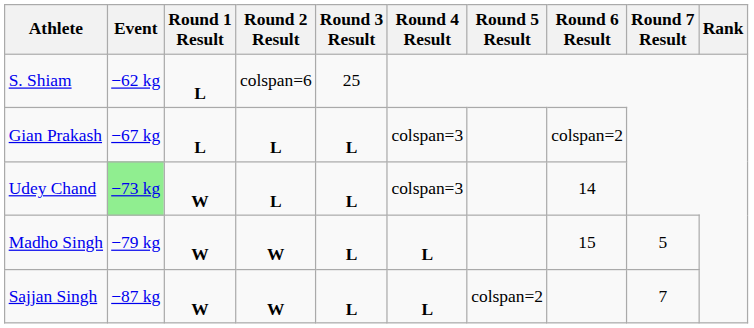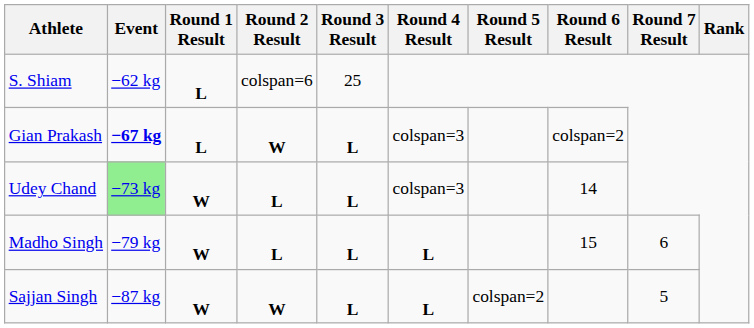(136, 135) normal -> (136, 135) bold
(276, 147) L -> (277, 147) W
(276, 255) W -> (277, 255) L
(663, 242) 5 -> (664, 242) 6
(663, 296) 7 -> (664, 296) 5
